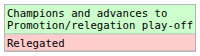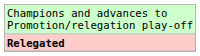(36, 43) normal -> (36, 43) bold
